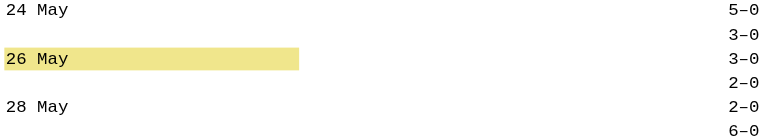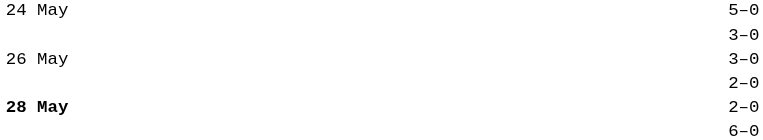(37, 59) khaki background -> (37, 59) no background
(37, 107) normal -> (37, 107) bold
